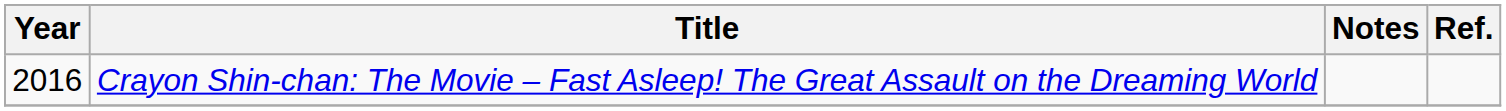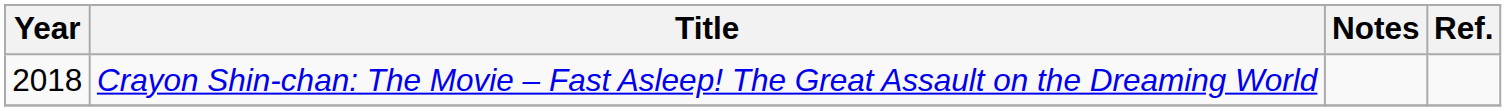(47, 79) 2016 -> (47, 79) 2018
